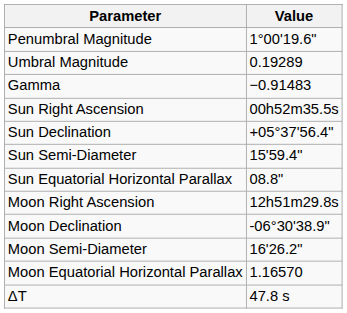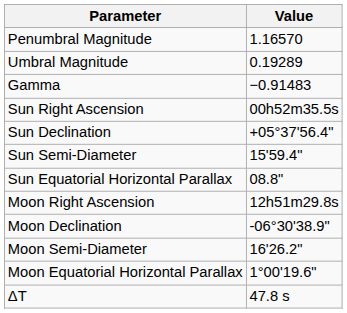(283, 39) 1°00'19.6" -> (276, 39) 1.16570
(276, 272) 1.16570 -> (283, 272) 1°00'19.6"
